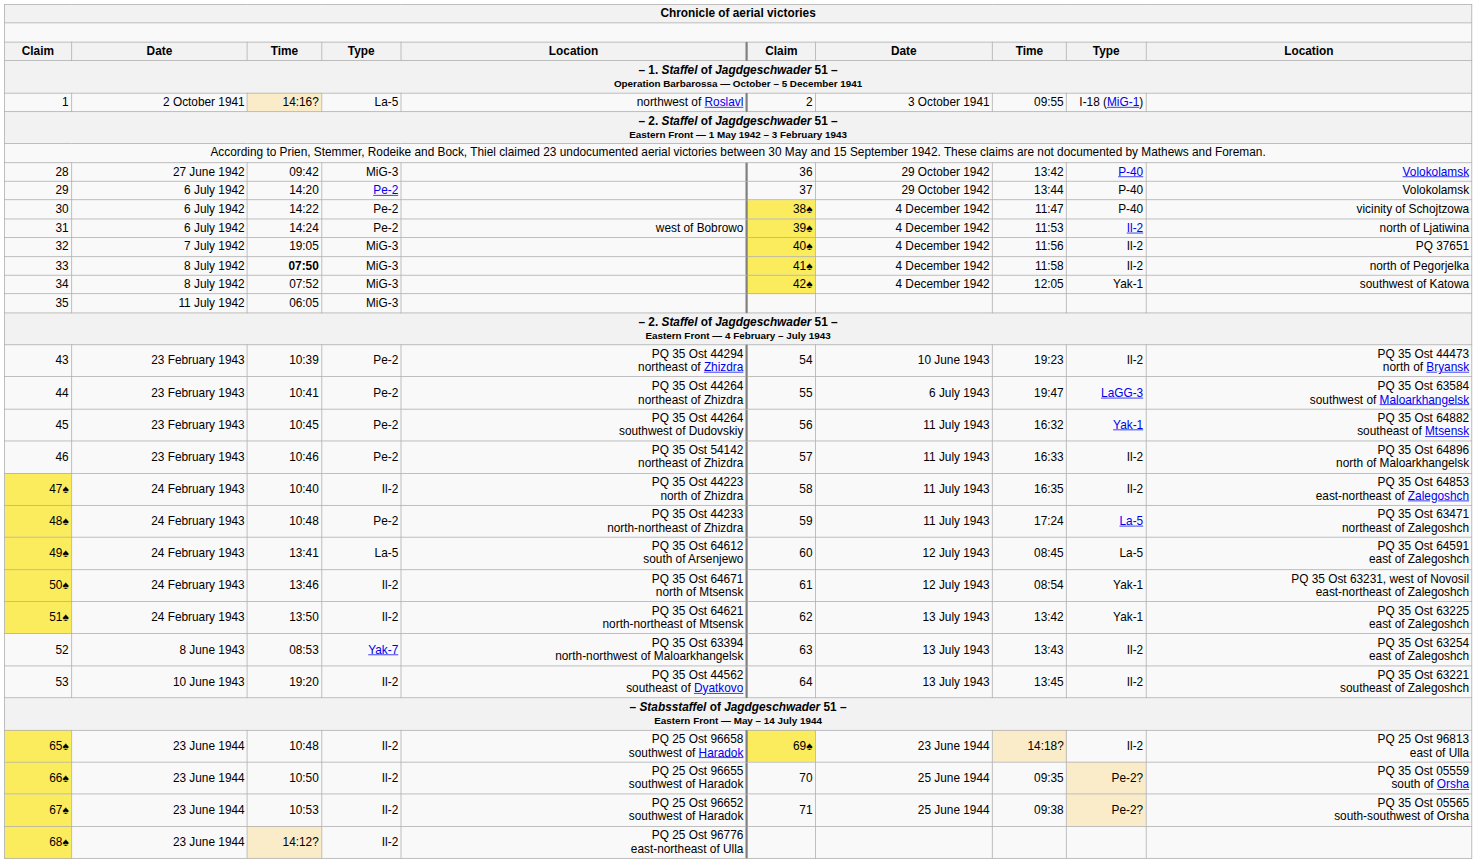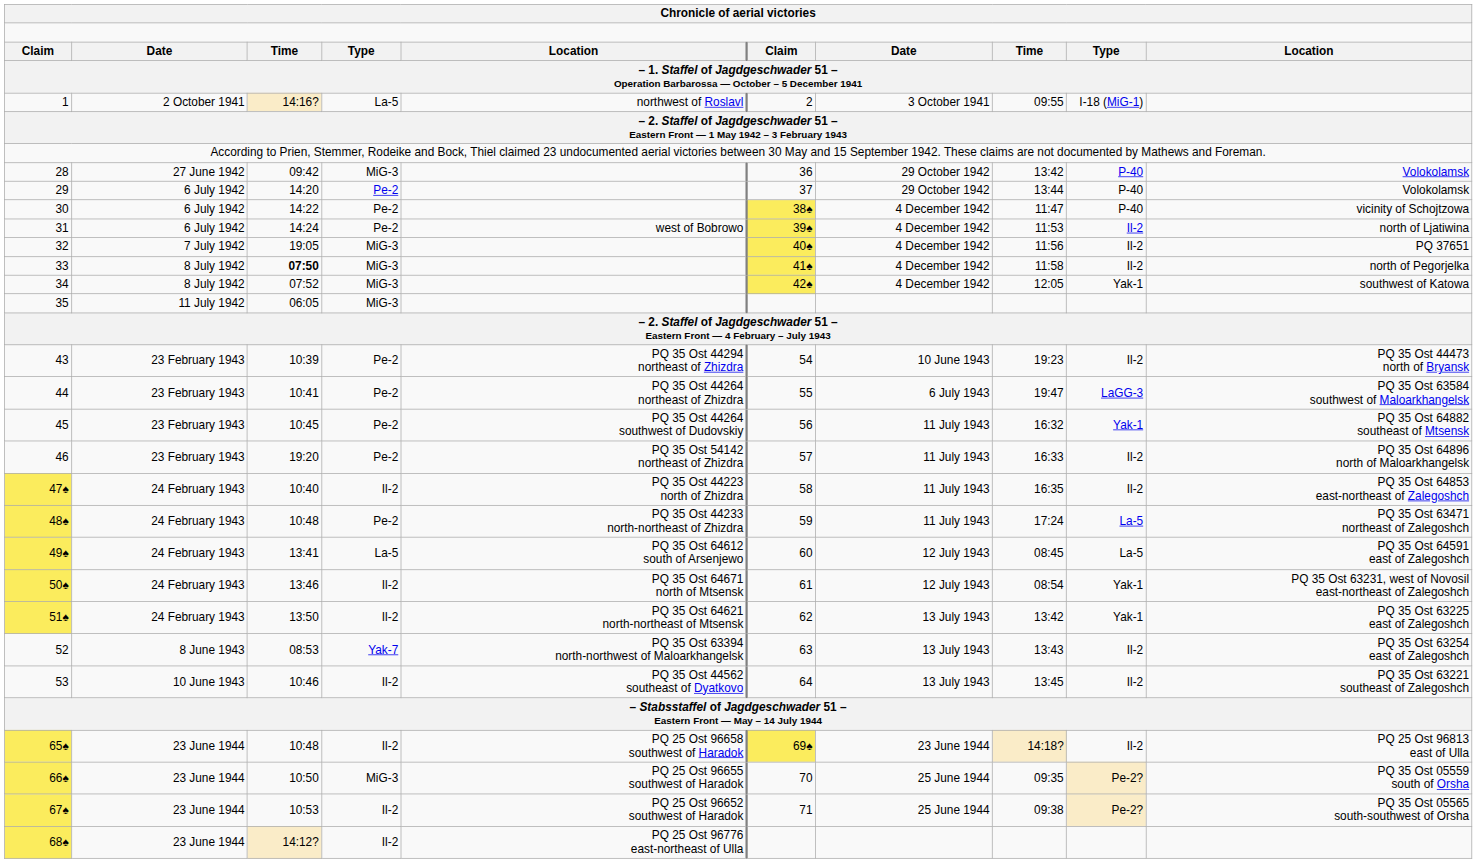(304, 457) 10:46 -> (304, 457) 19:20
(304, 681) 19:20 -> (304, 681) 10:46
(390, 778) Il-2 -> (382, 778) MiG-3
